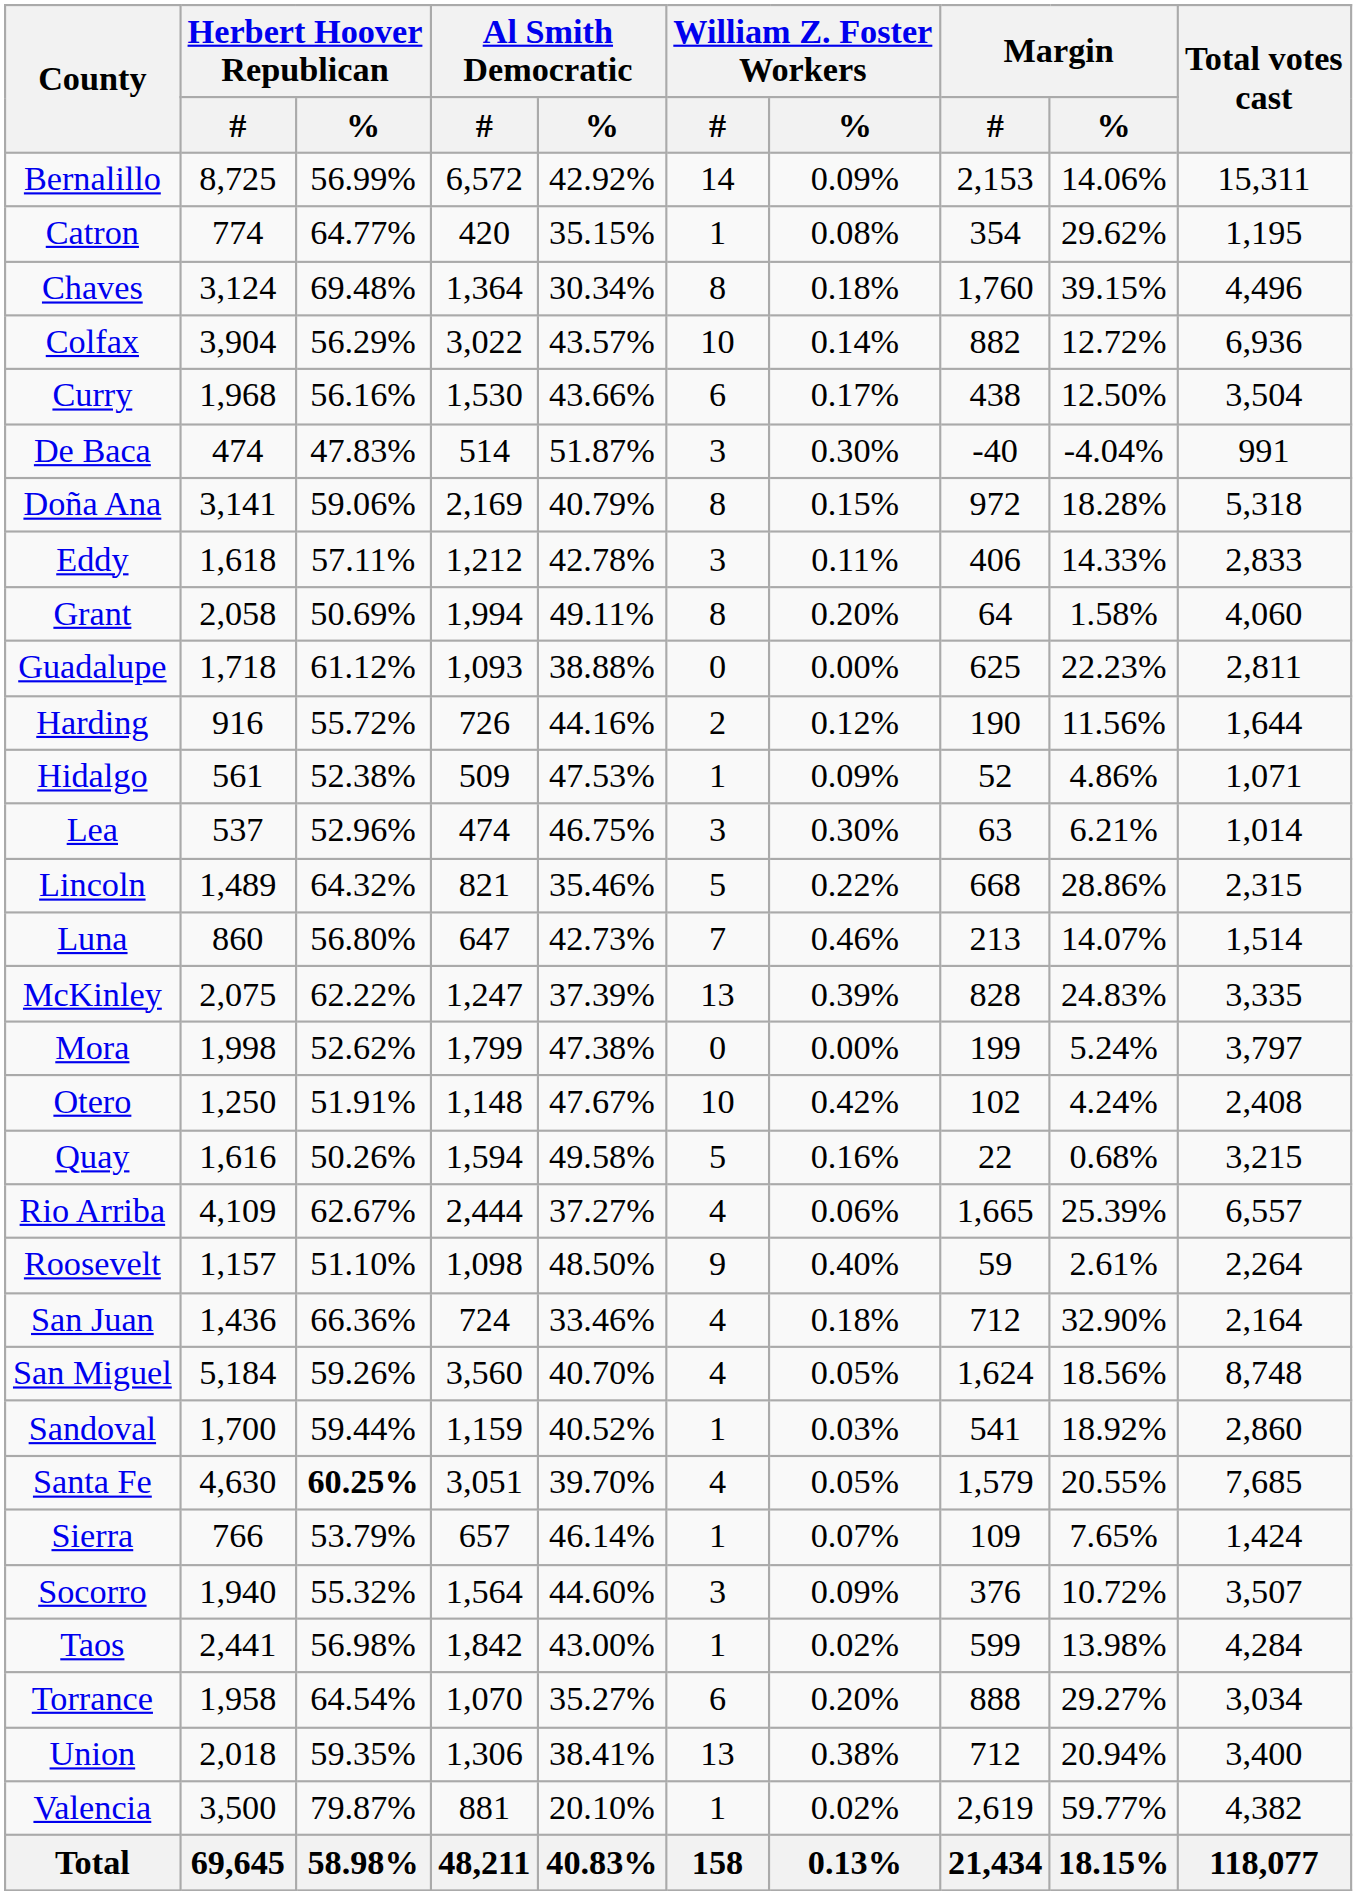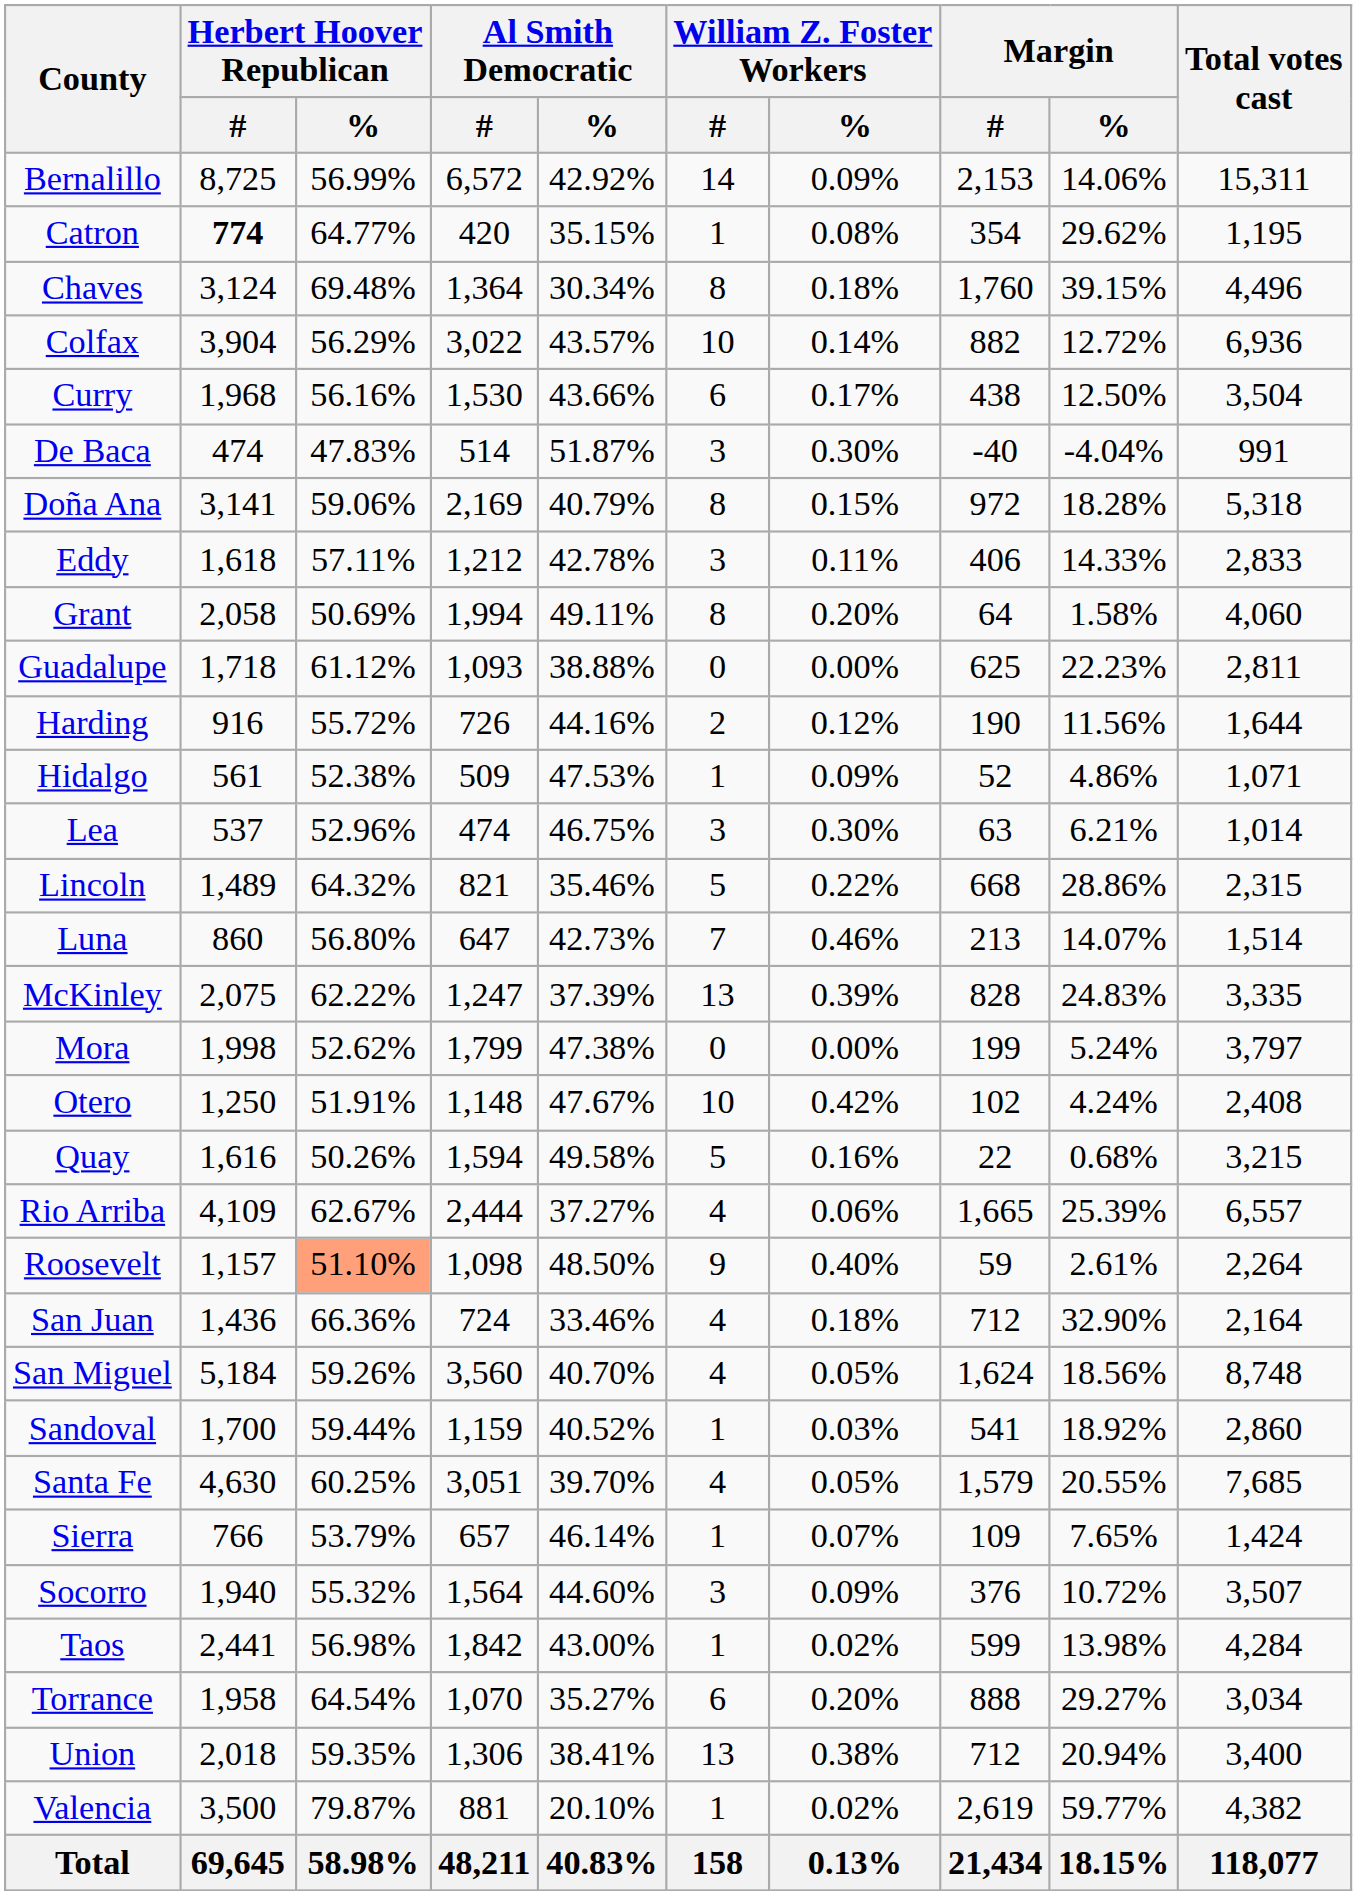(238, 233) normal -> (238, 233) bold
(363, 1264) no background -> (363, 1264) lightsalmon background
(363, 1482) bold -> (363, 1482) normal
